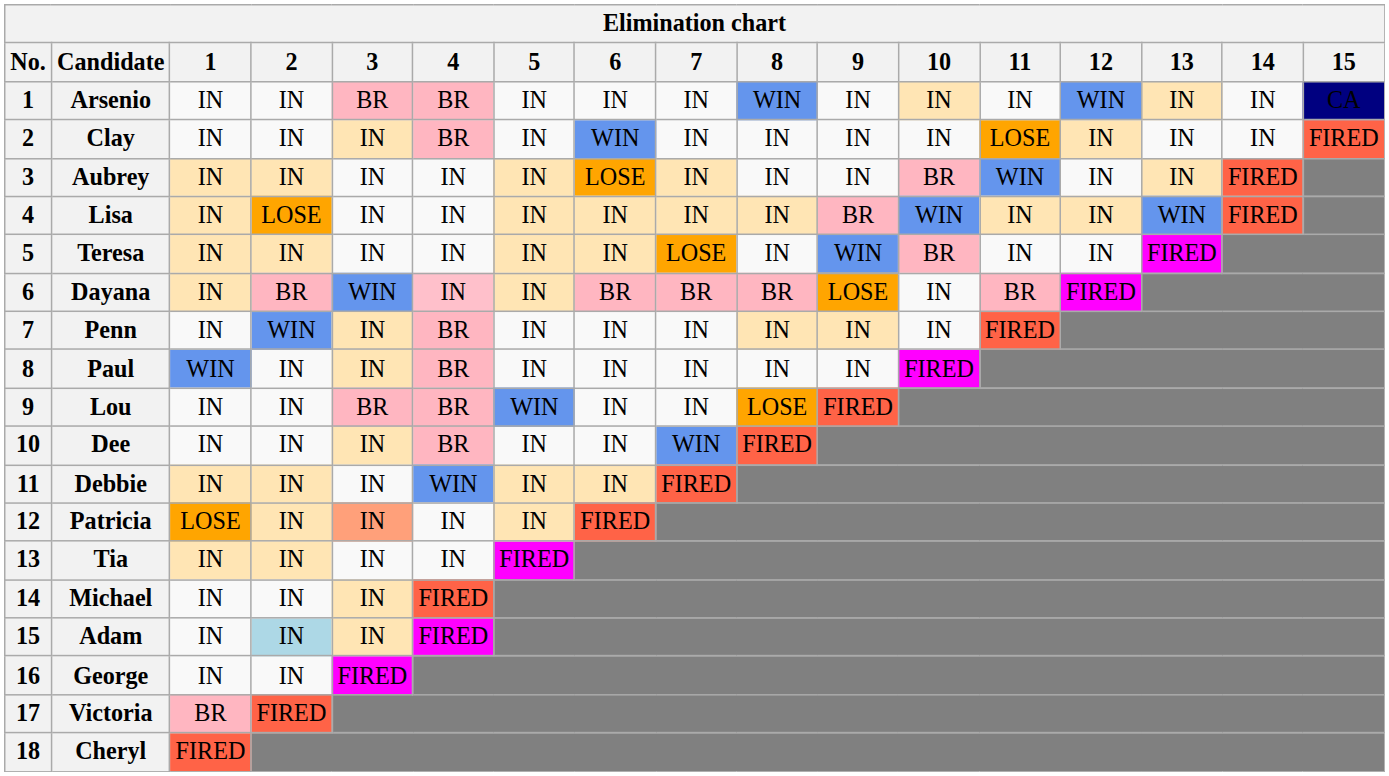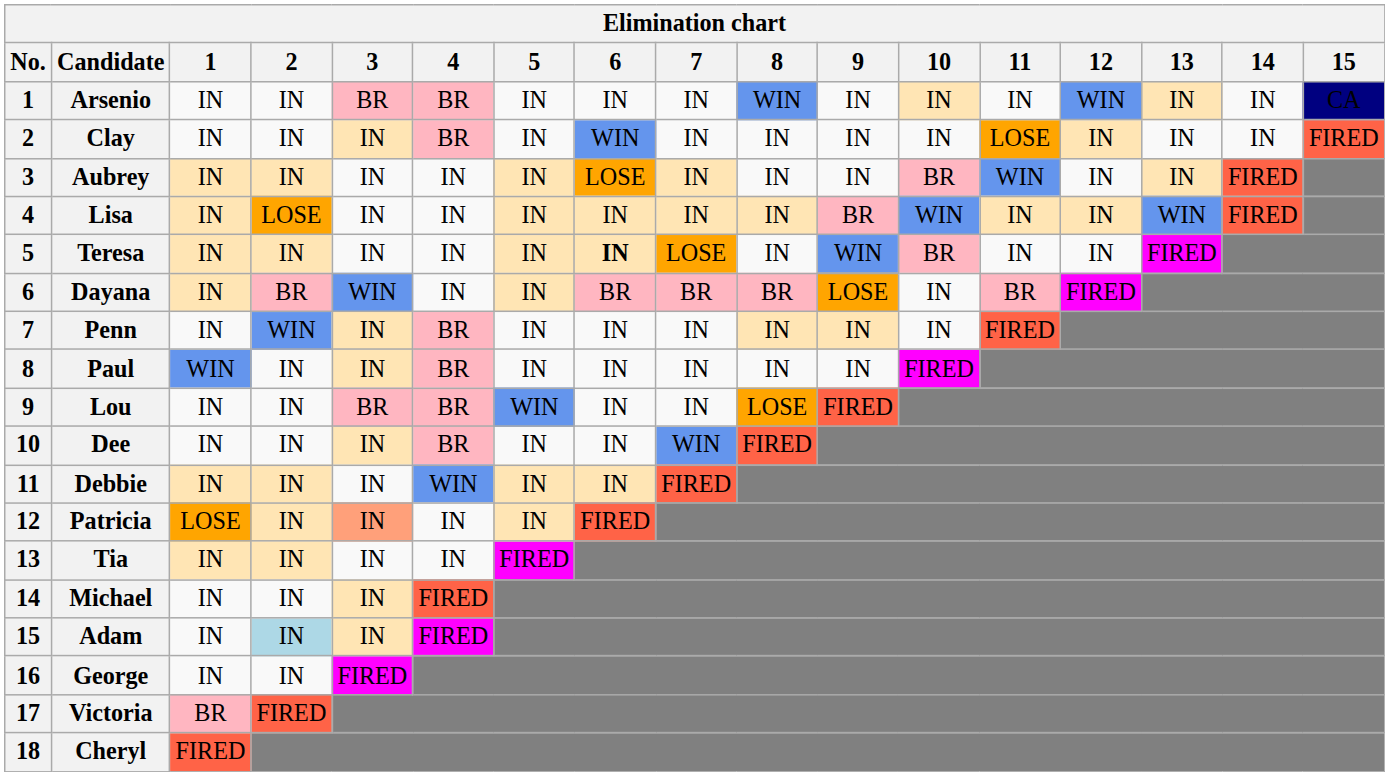(615, 253) normal -> (615, 253) bold
(453, 291) pink background -> (453, 291) no background
